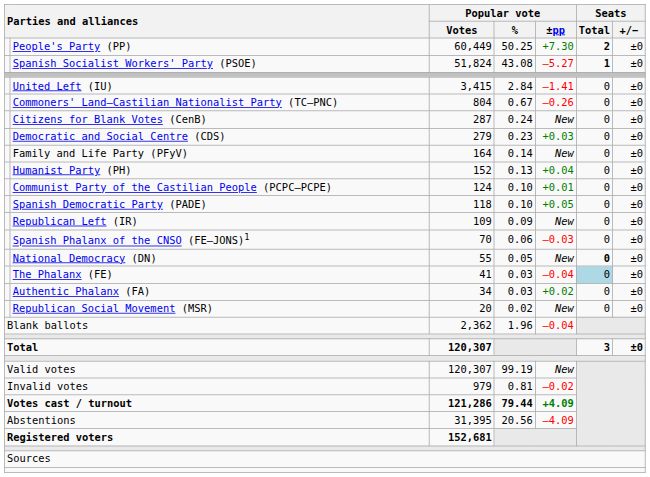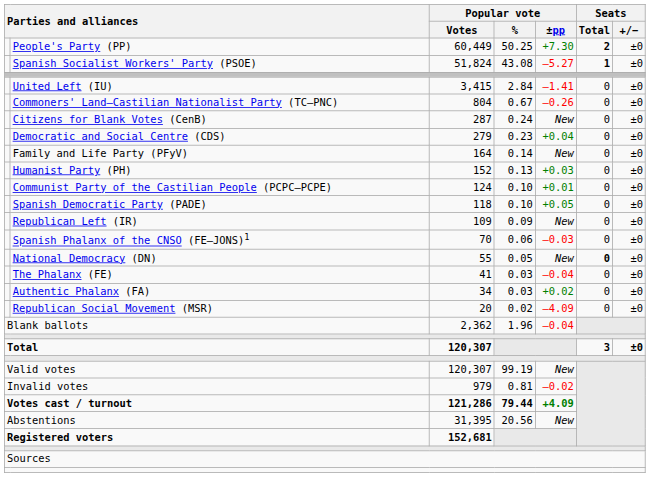(558, 136) +0.03 -> (558, 136) +0.04
(558, 170) +0.04 -> (558, 170) +0.03
(607, 275) lightblue background -> (607, 275) no background
(564, 309) New -> (558, 309) –4.09
(558, 420) –4.09 -> (564, 420) New
